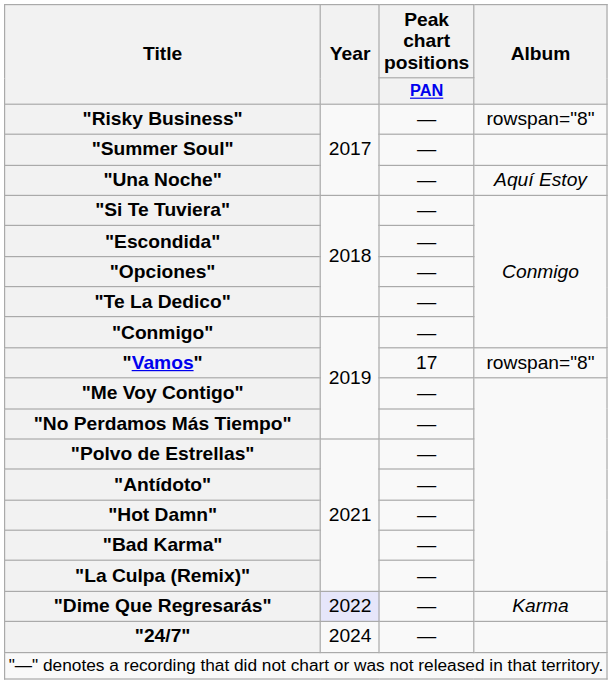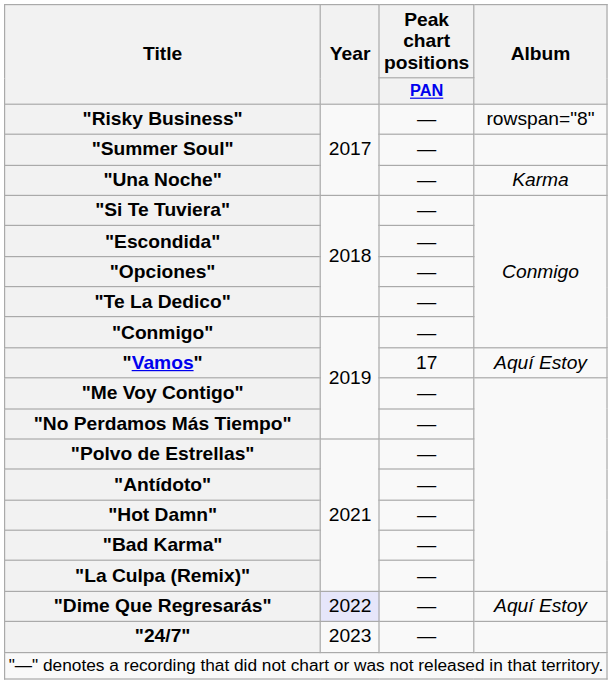(541, 180) Aquí Estoy -> (541, 180) Karma
(541, 362) rowspan="8" -> (541, 362) Aquí Estoy
(541, 606) Karma -> (541, 606) Aquí Estoy
(350, 636) 2024 -> (350, 636) 2023
